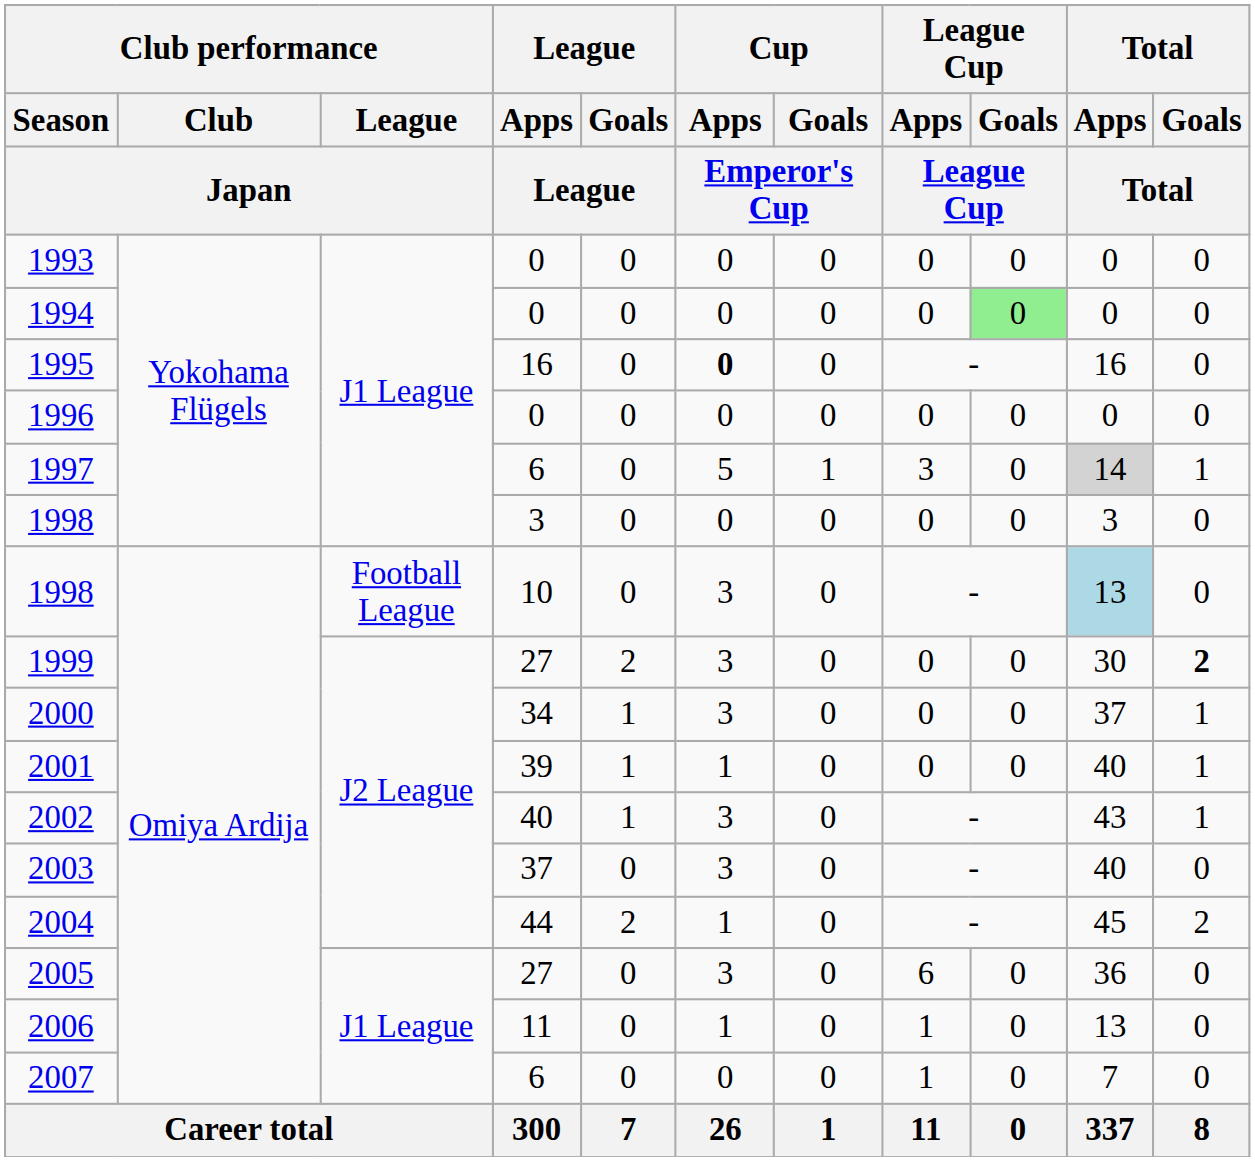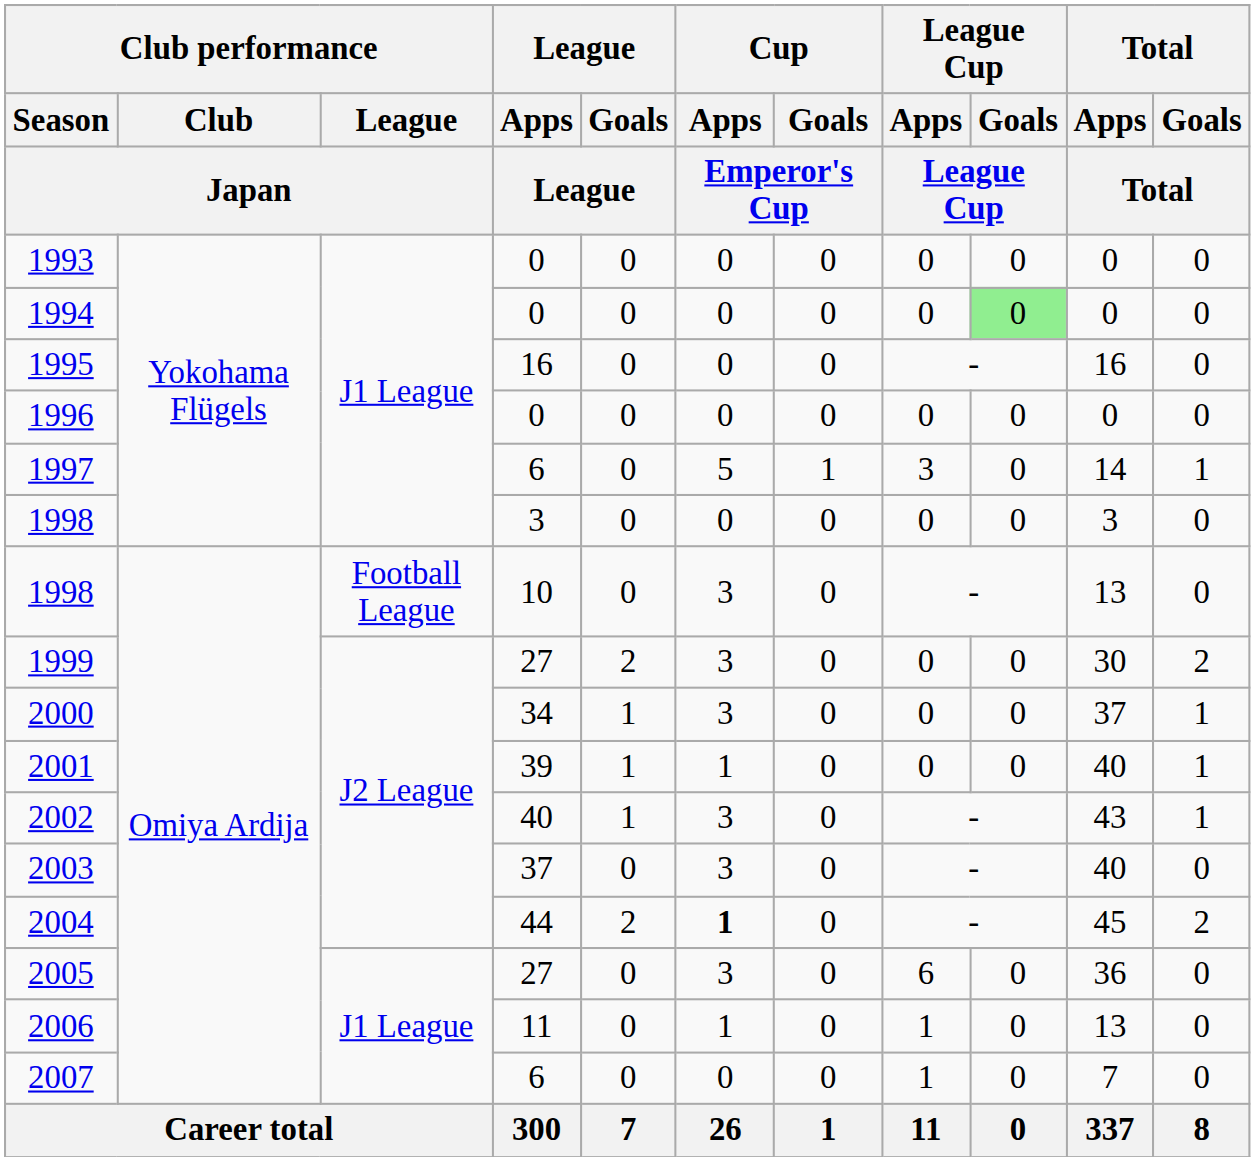(725, 364) bold -> (725, 364) normal
(1110, 468) lightgrey background -> (1110, 468) no background
(1110, 590) lightblue background -> (1110, 590) no background
(1202, 661) bold -> (1202, 661) normal
(725, 921) normal -> (725, 921) bold
